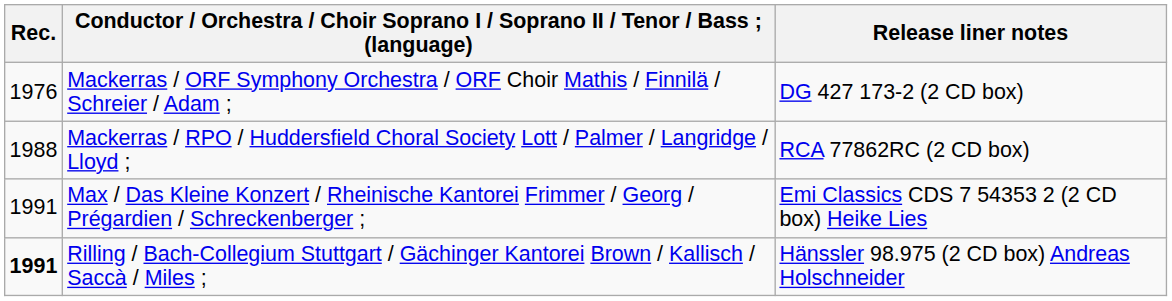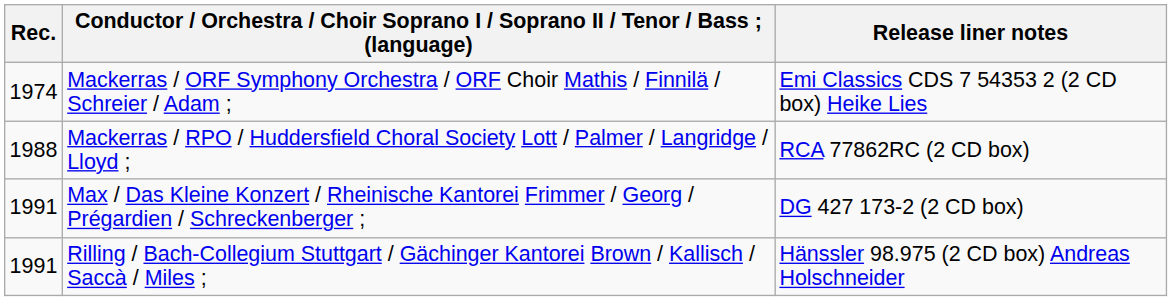(33, 91) 1976 -> (33, 91) 1974
(908, 91) DG 427 173-2 (2 CD box) -> (948, 91) Emi Classics CDS 7 54353 2 (2 CD box) Heike Lies
(948, 207) Emi Classics CDS 7 54353 2 (2 CD box) Heike Lies -> (908, 207) DG 427 173-2 (2 CD box)
(33, 266) bold -> (33, 266) normal
